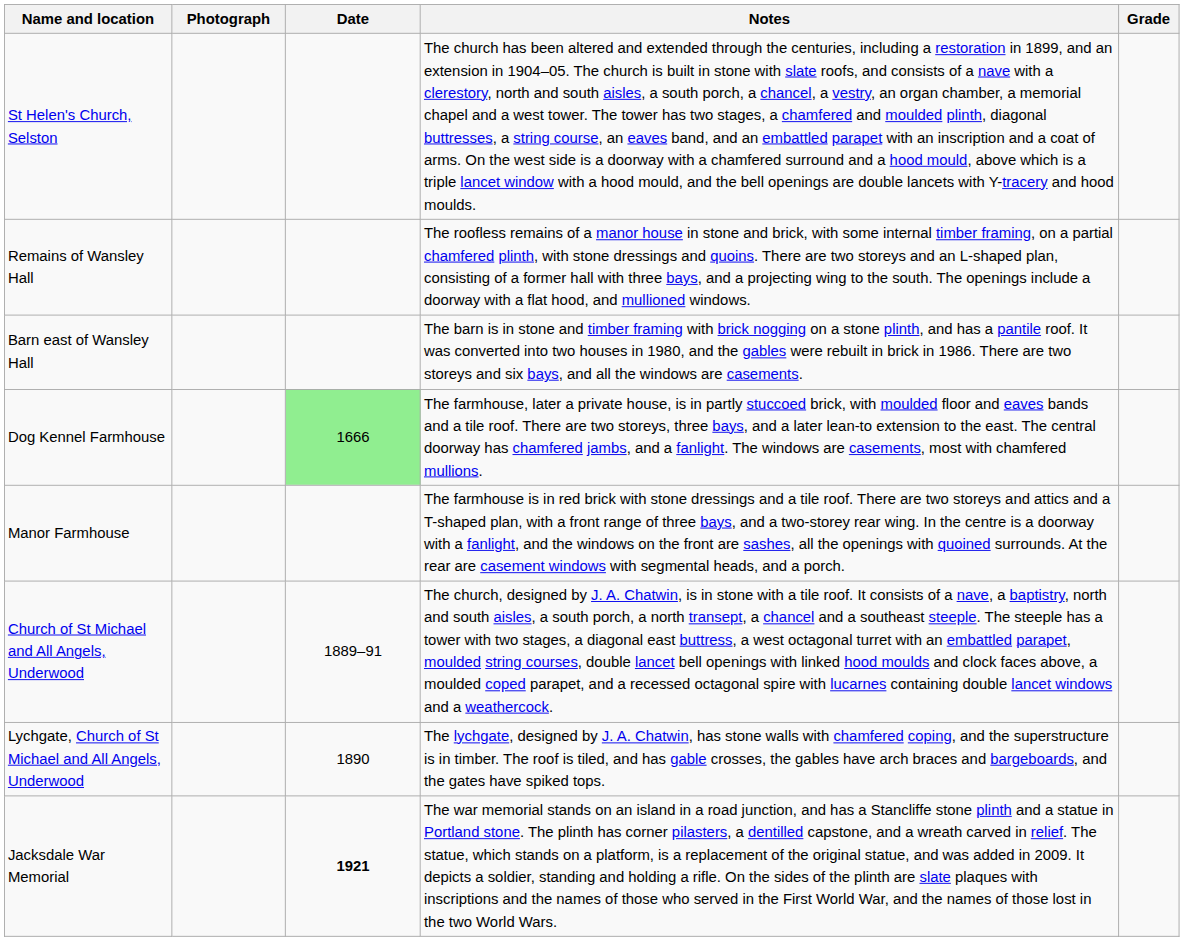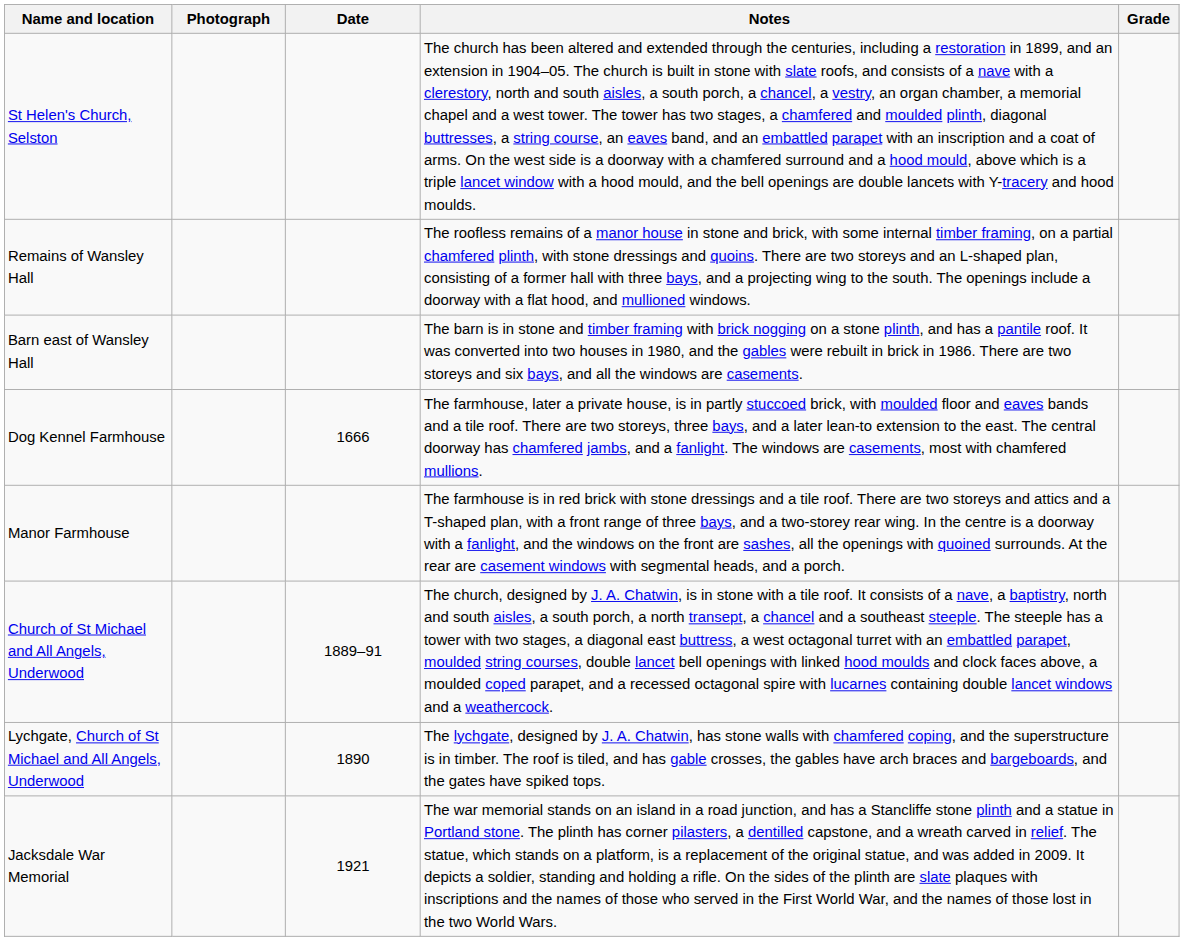(353, 437) lightgreen background -> (353, 437) no background
(353, 866) bold -> (353, 866) normal
